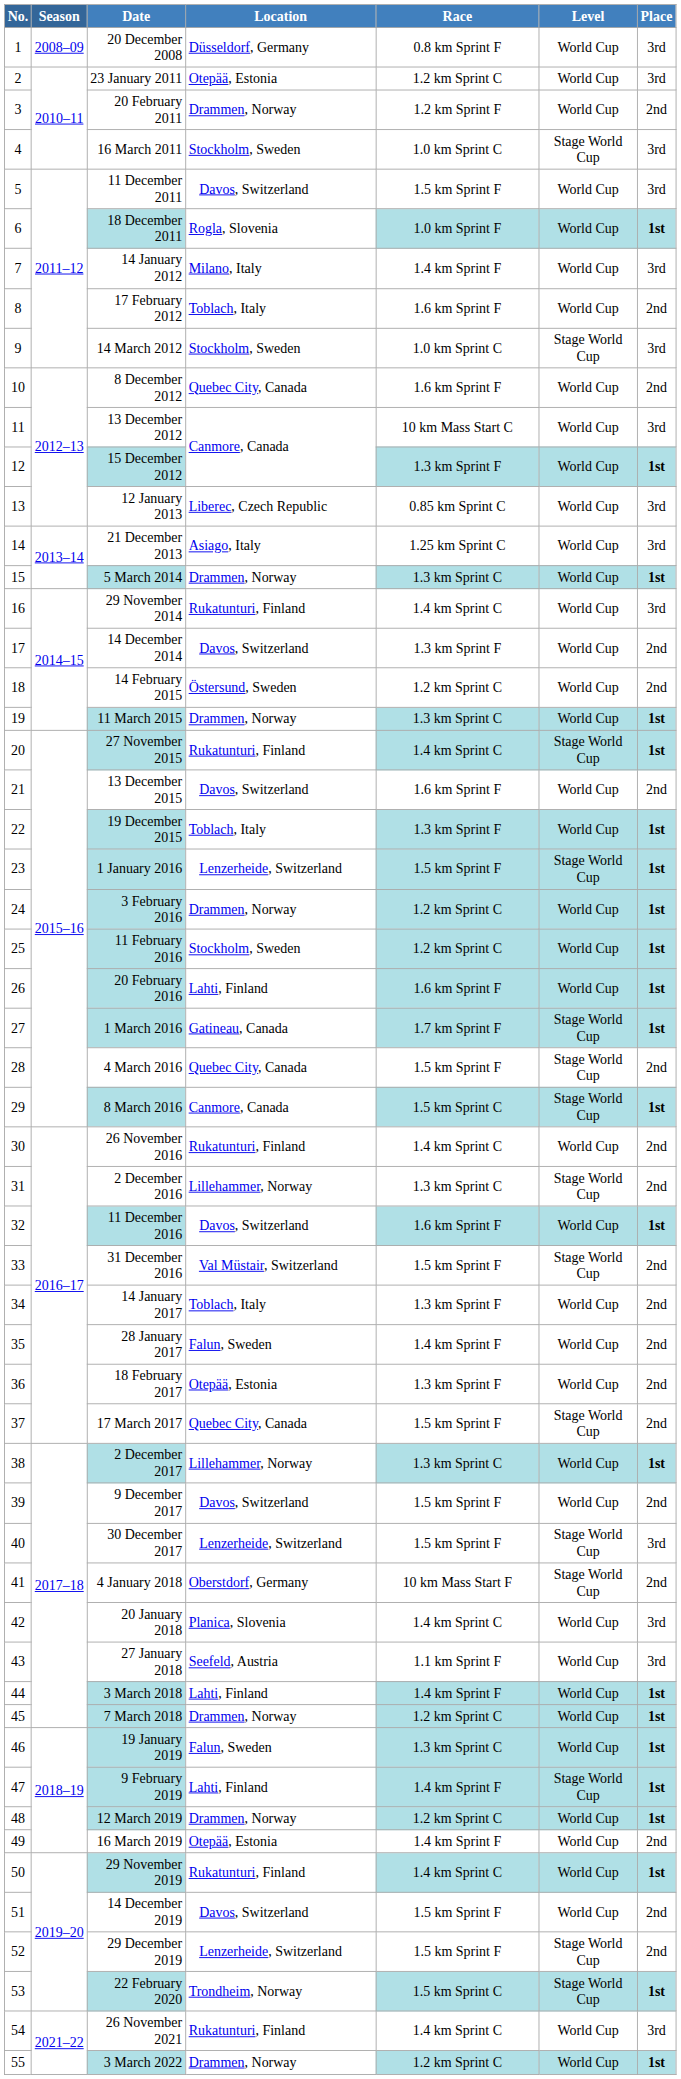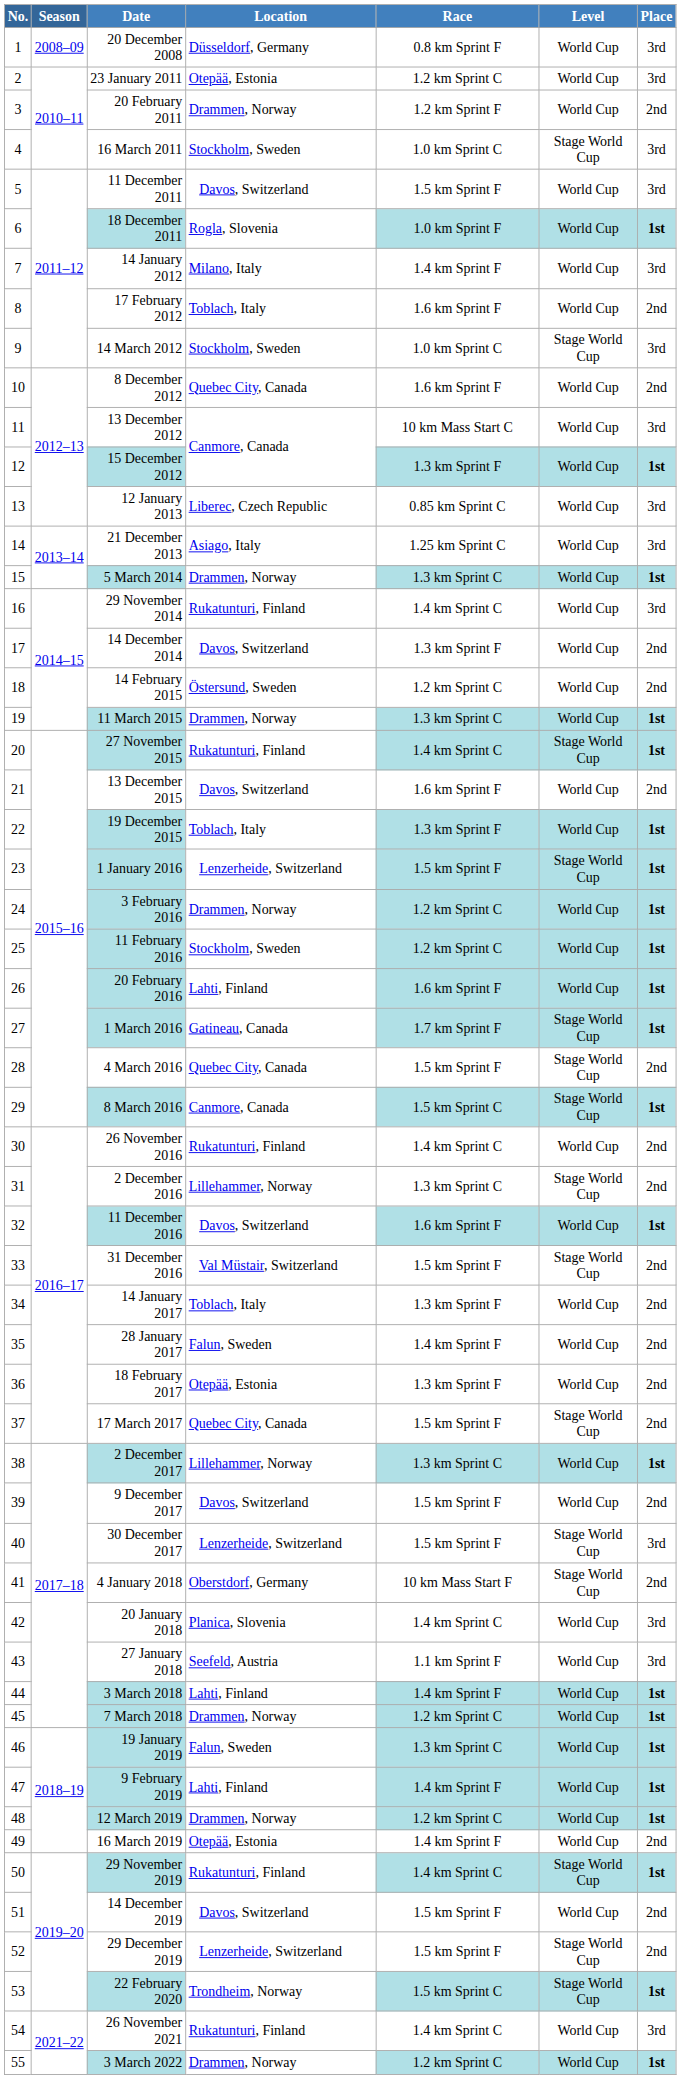(588, 1787) Stage World Cup -> (588, 1787) World Cup
(588, 1872) World Cup -> (588, 1872) Stage World Cup
